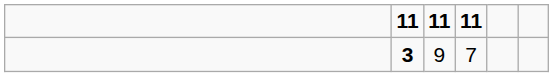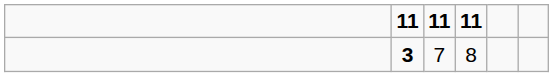(439, 54) 9 -> (439, 54) 7
(471, 54) 7 -> (471, 54) 8
